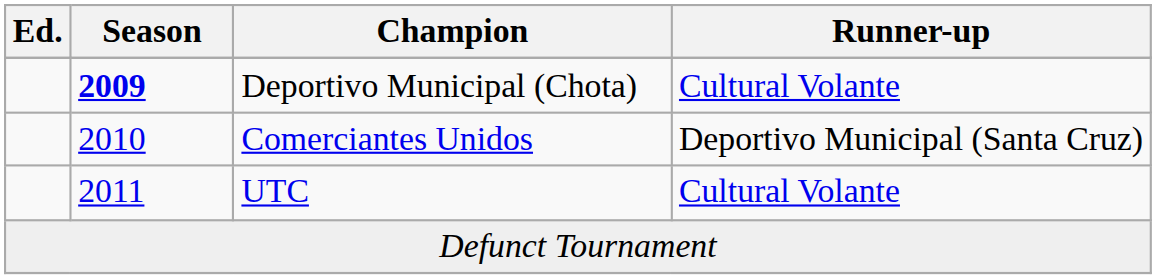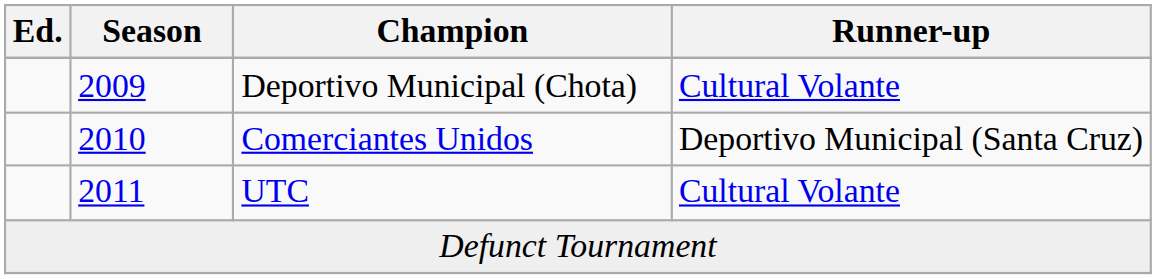(112, 84) bold -> (112, 84) normal
